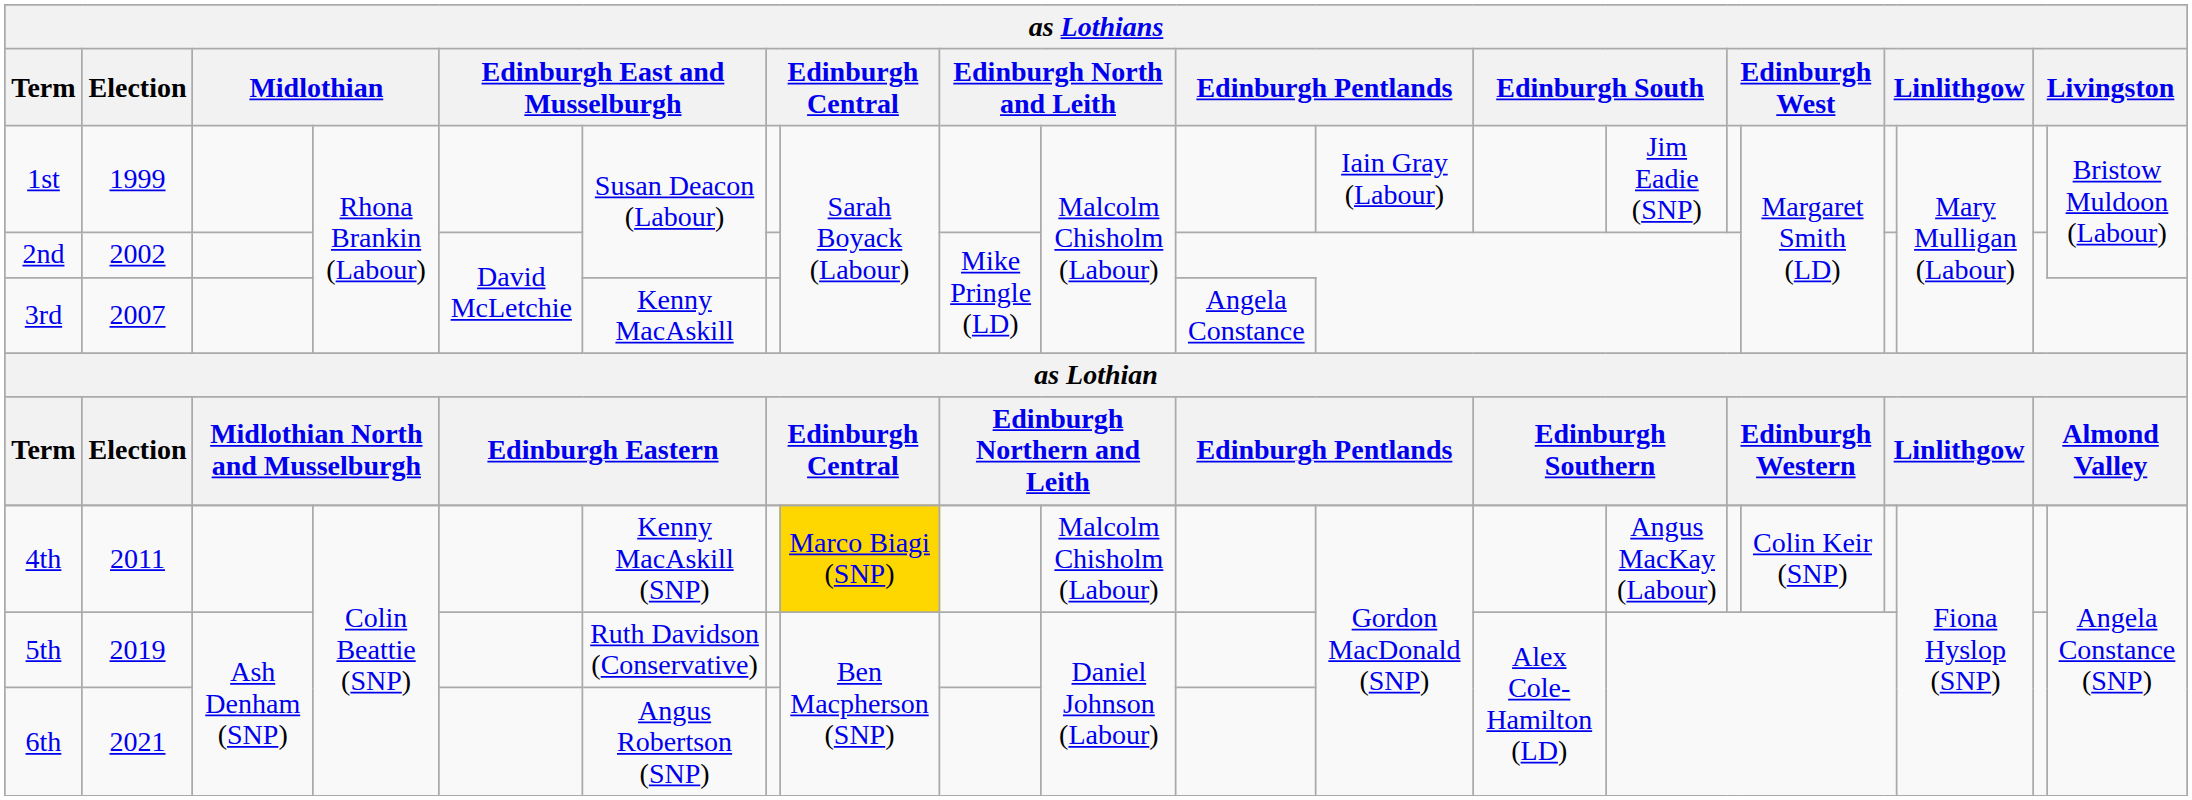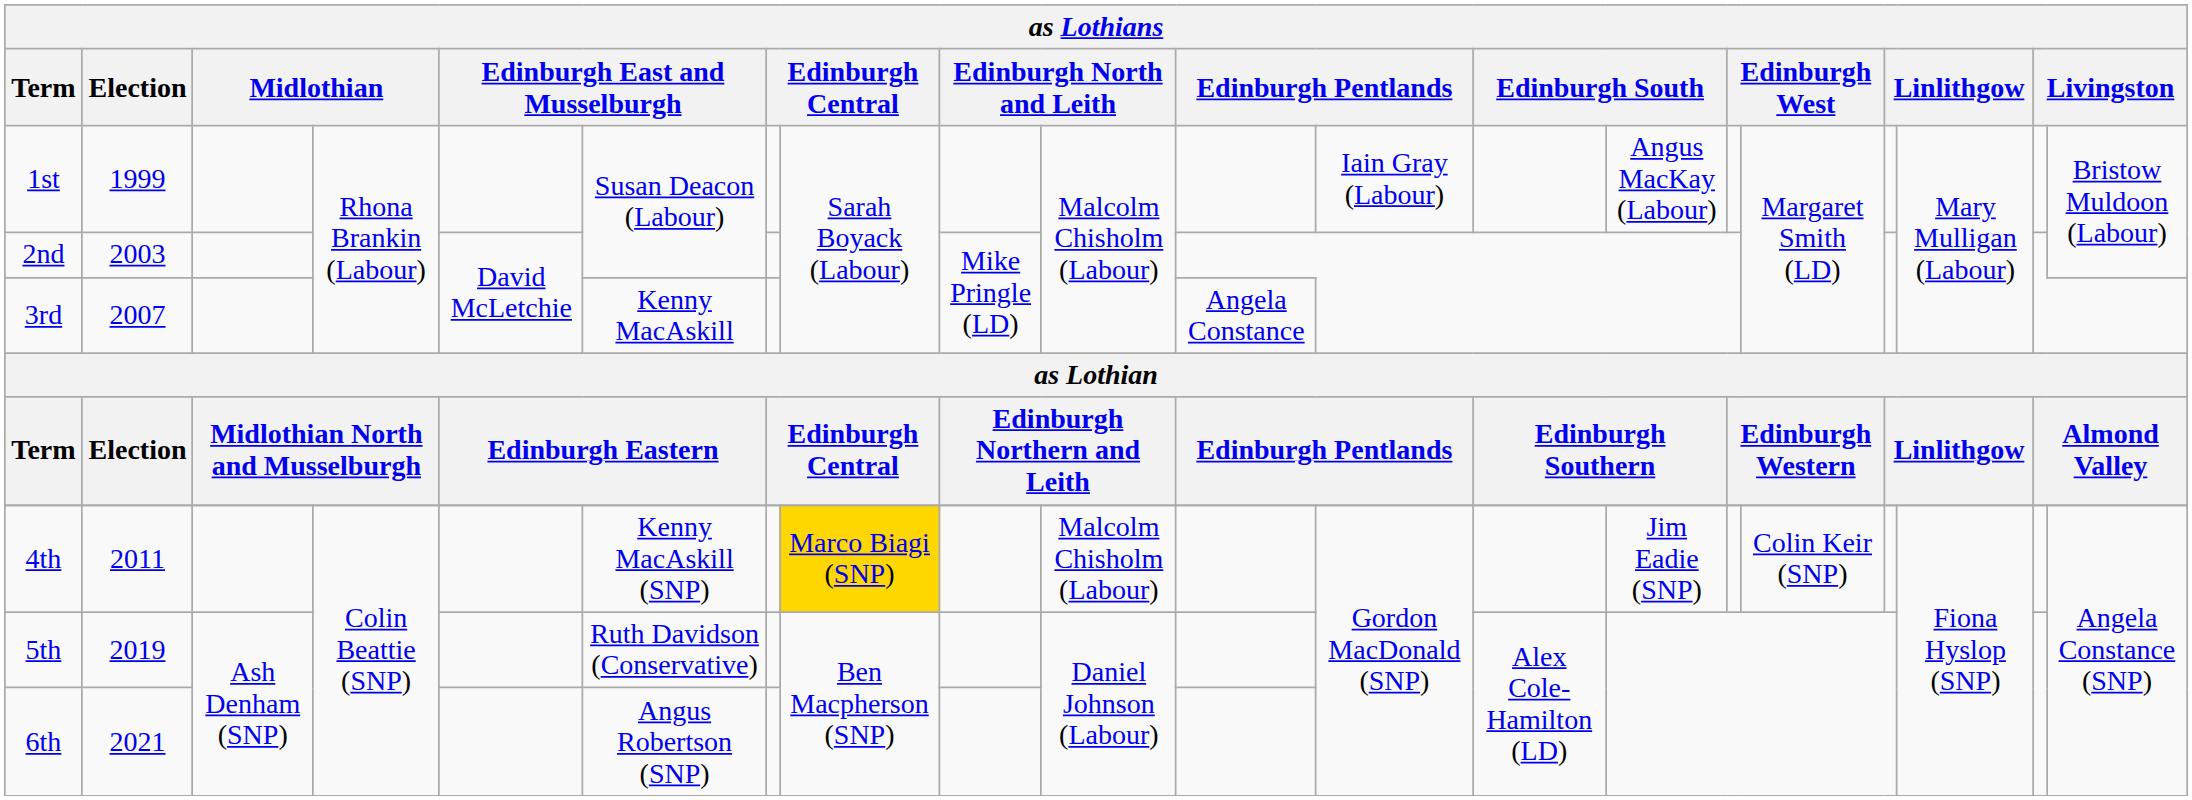(1667, 178) Jim Eadie (SNP) -> (1667, 178) Angus MacKay (Labour)
(138, 254) 2002 -> (138, 254) 2003
(1667, 558) Angus MacKay (Labour) -> (1667, 558) Jim Eadie (SNP)
